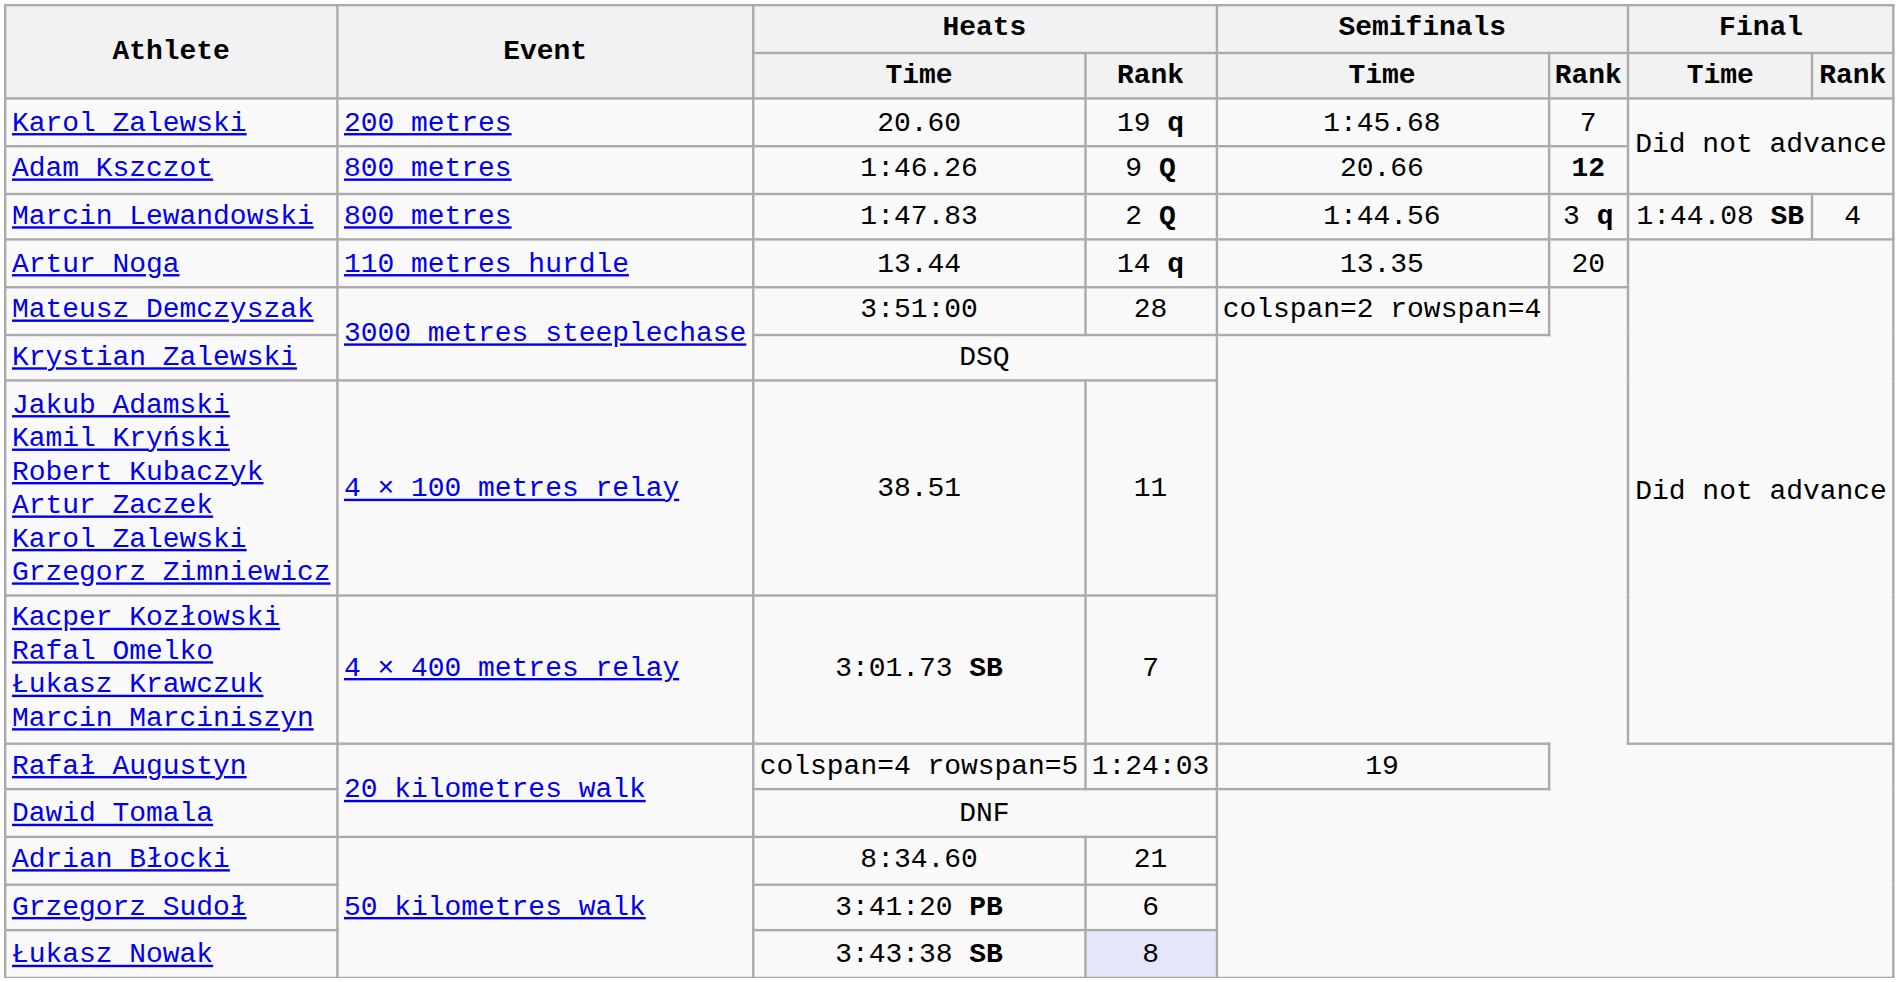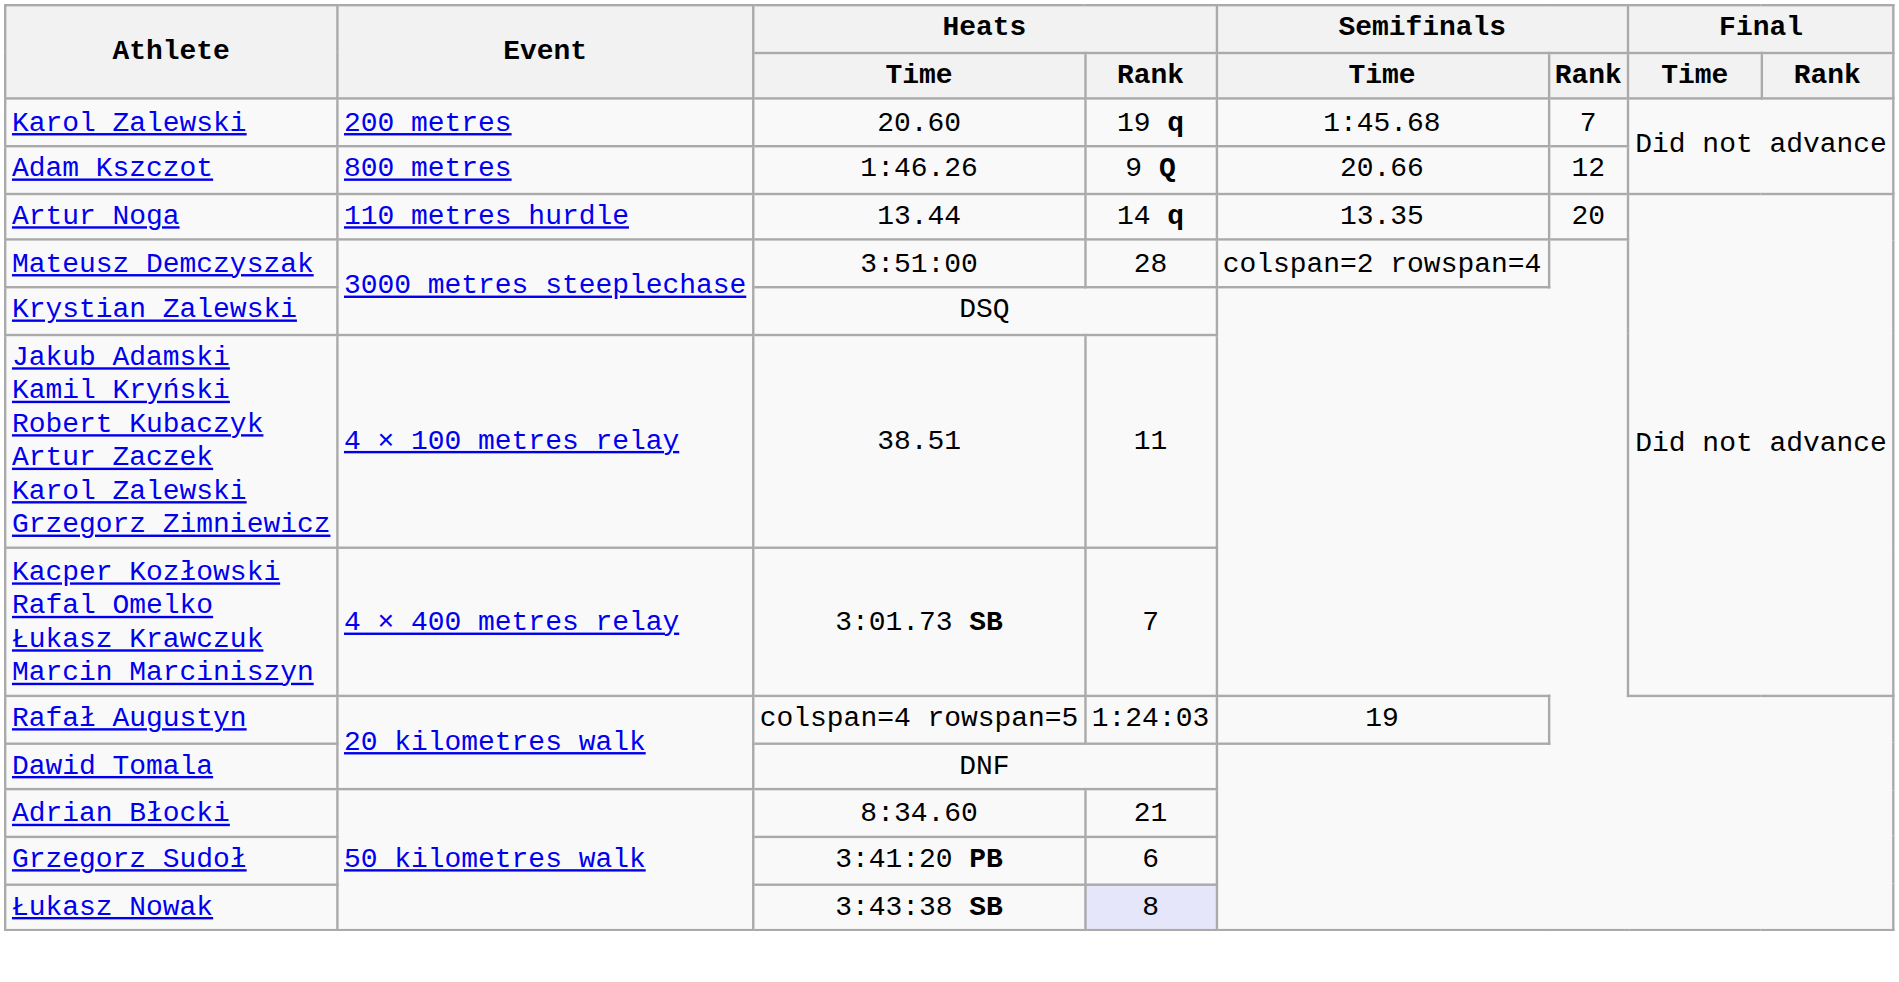(1588, 169) bold -> (1588, 169) normal
- row: (163, 216)
